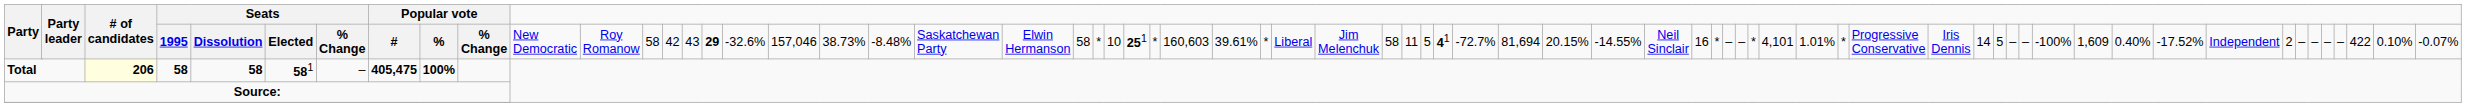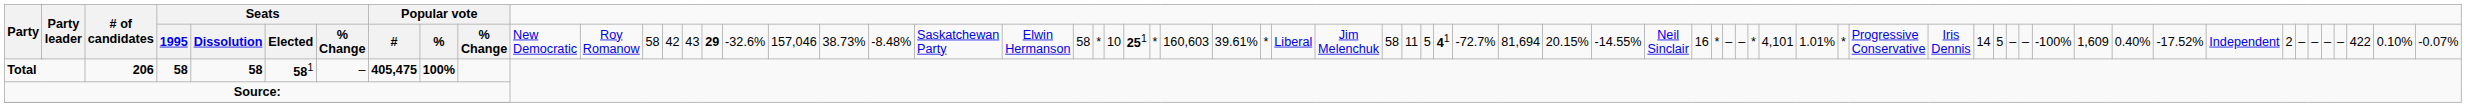(143, 70) lightyellow background -> (143, 70) no background
